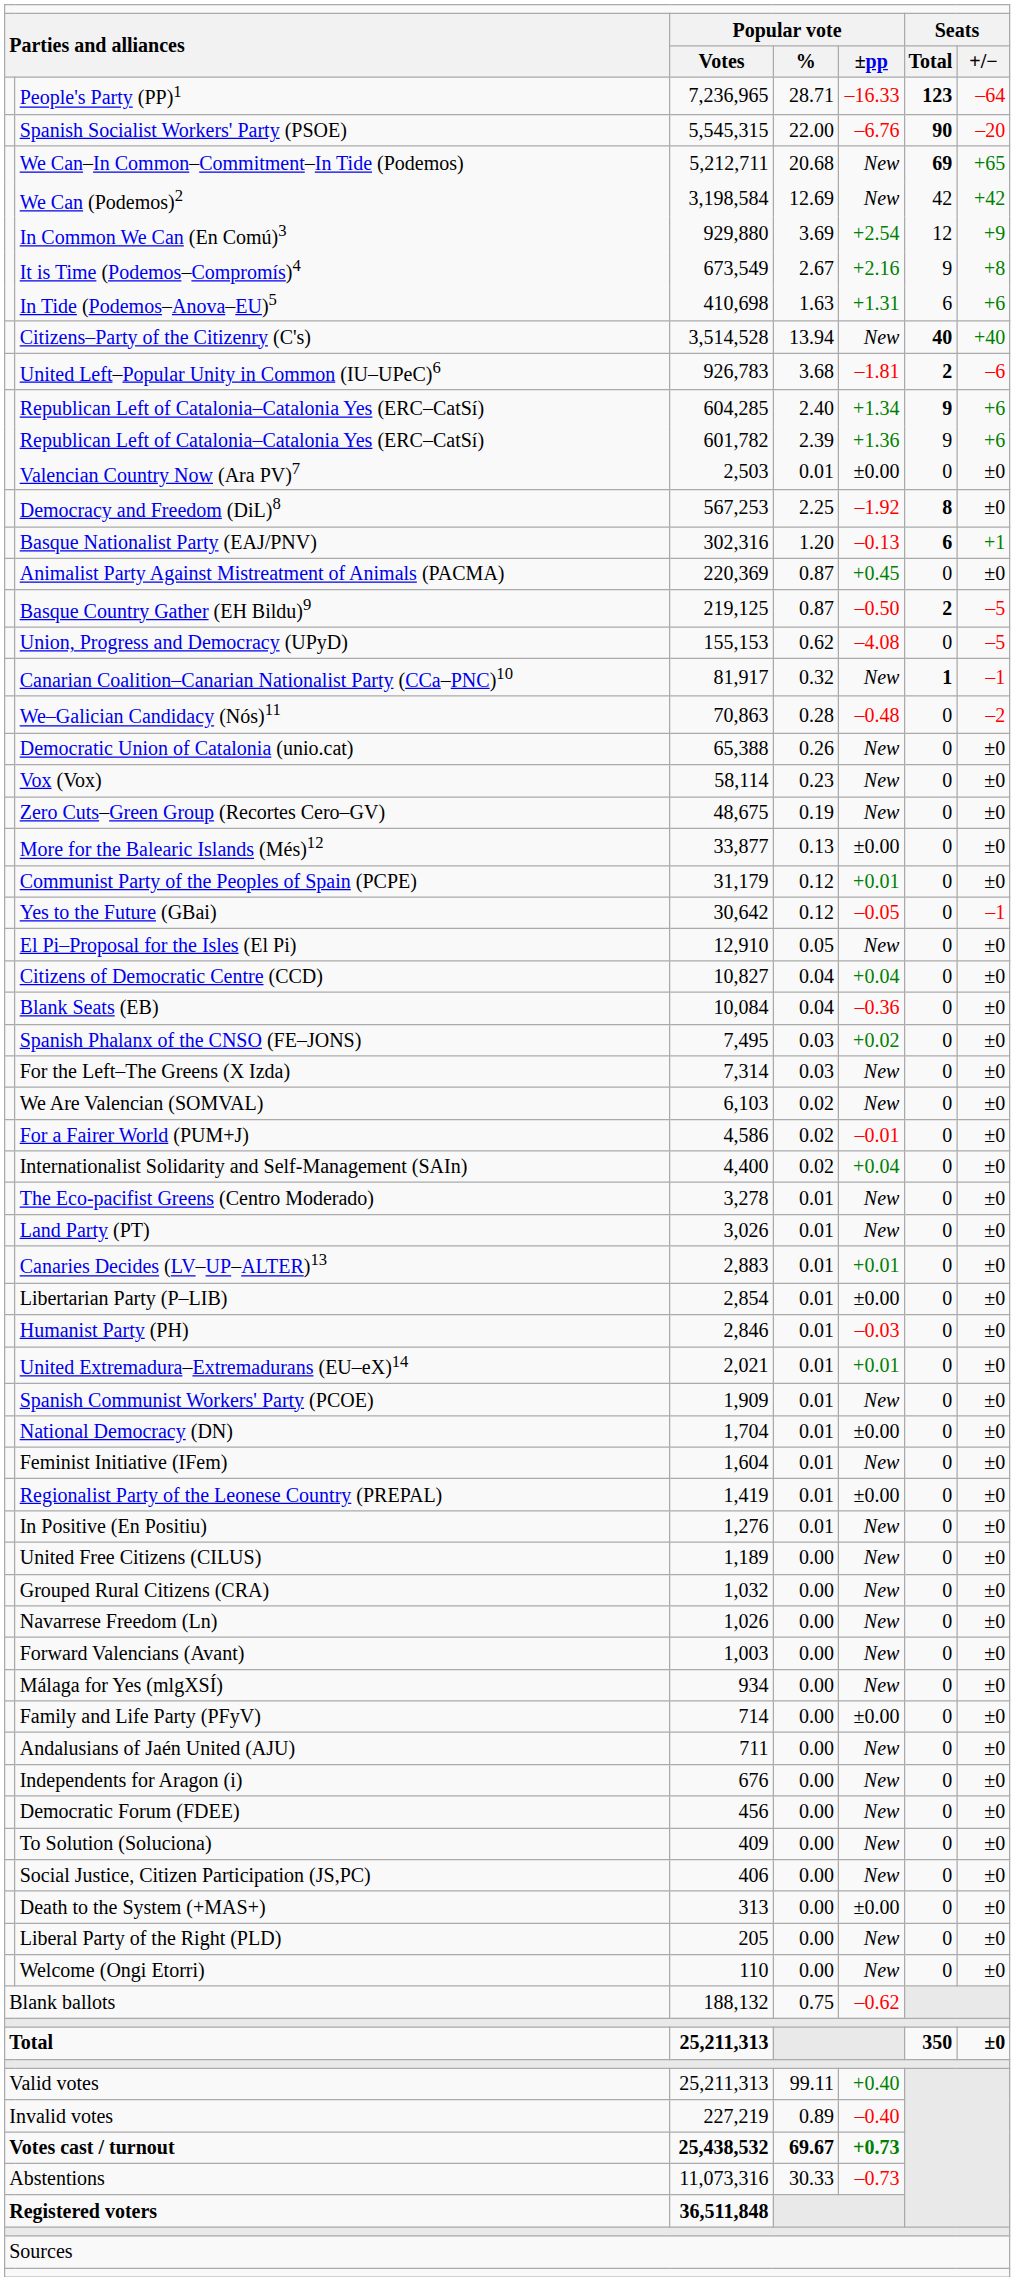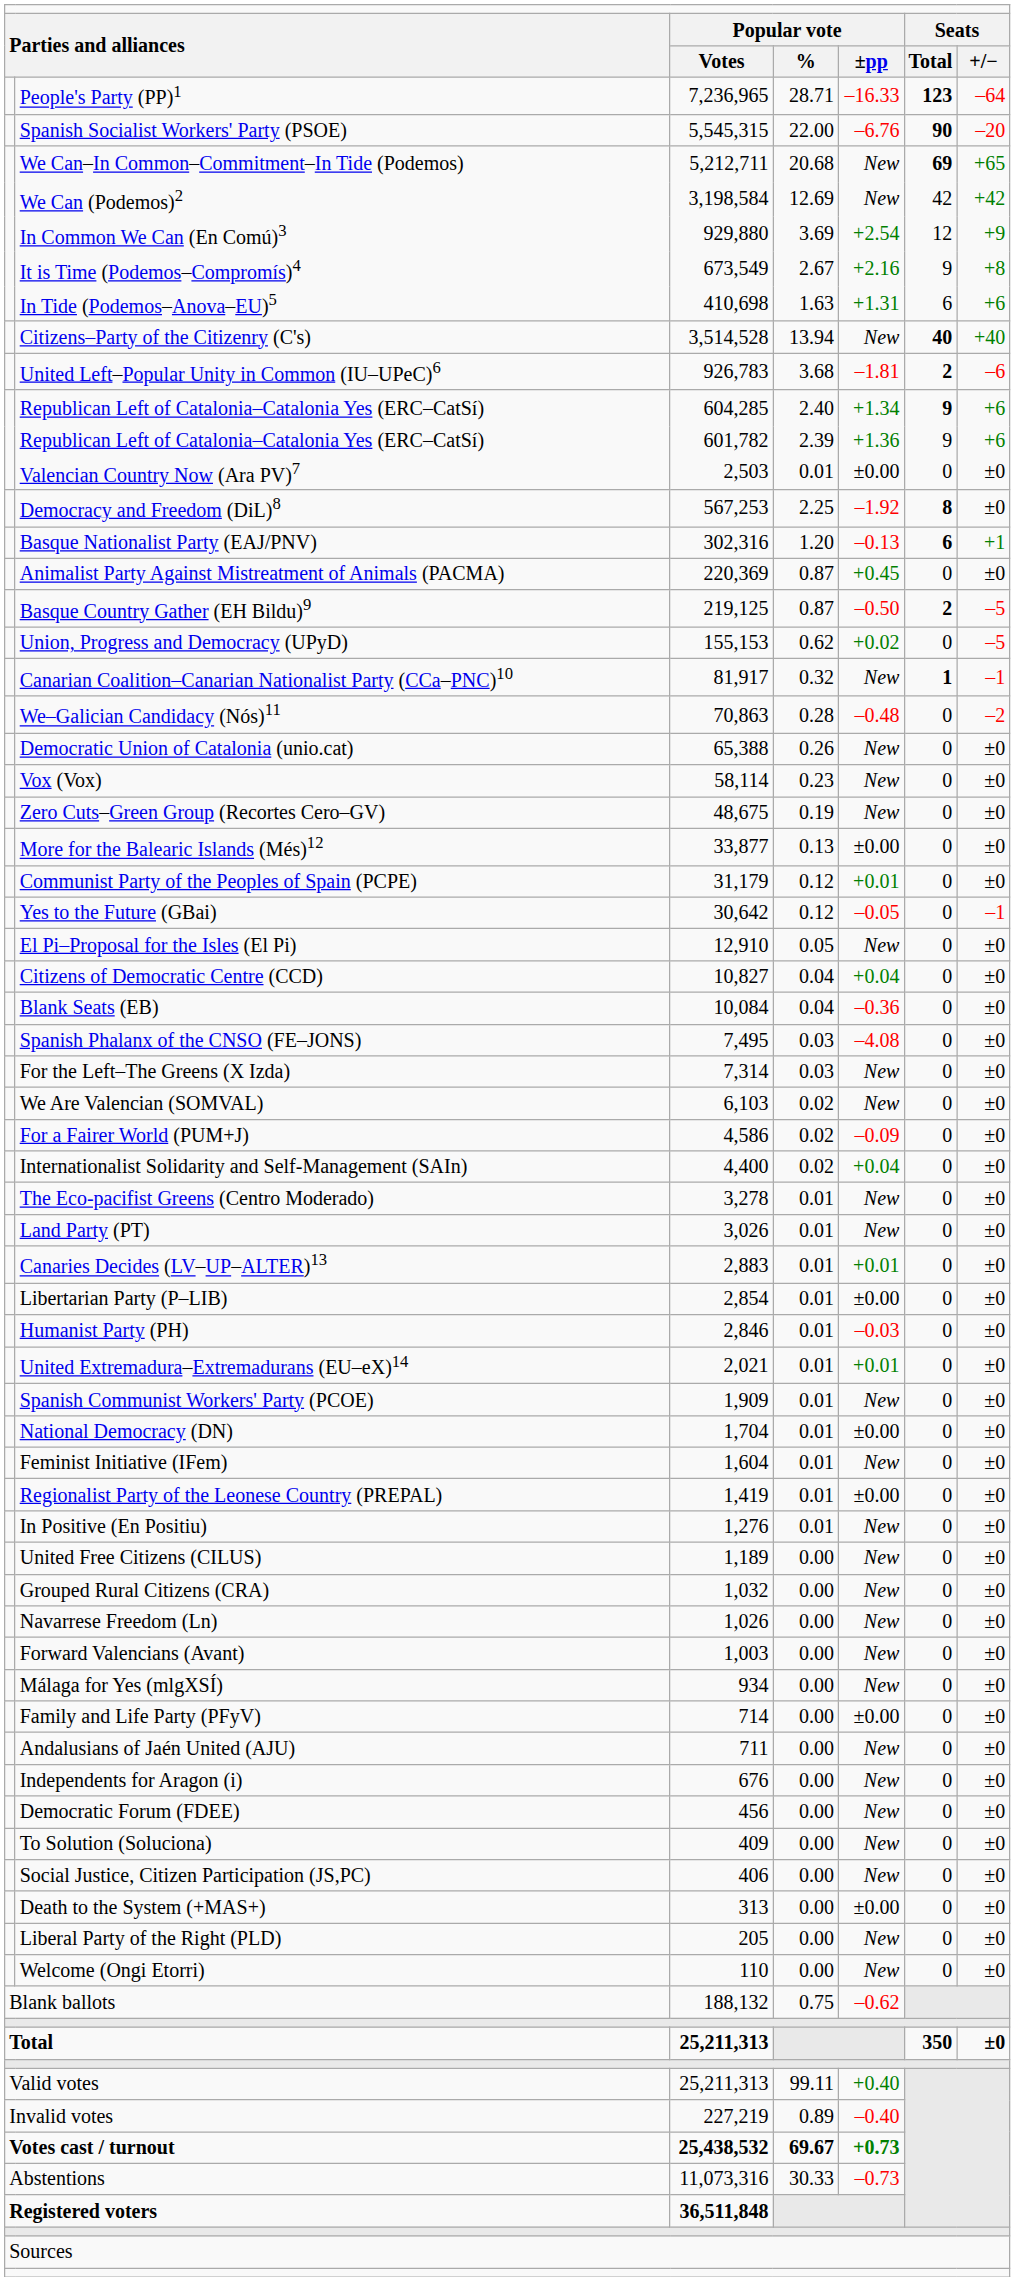(877, 642) –4.08 -> (876, 642) +0.02
(876, 1039) +0.02 -> (877, 1039) –4.08
(877, 1134) –0.01 -> (877, 1134) –0.09
